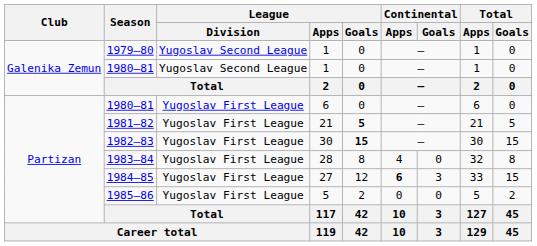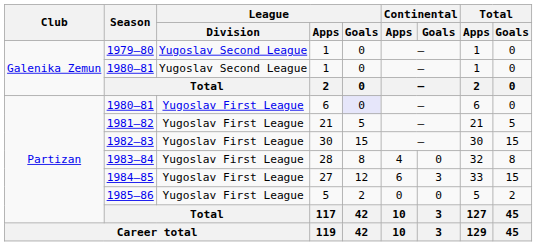(362, 105) no background -> (362, 105) lavender background
(362, 123) bold -> (362, 123) normal
(362, 141) bold -> (362, 141) normal
(399, 178) bold -> (399, 178) normal
